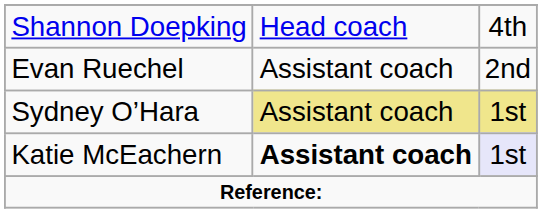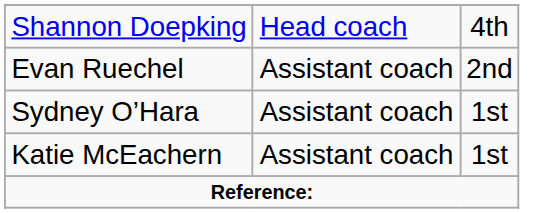(357, 111) khaki background -> (357, 111) no background
(508, 111) khaki background -> (489, 111) no background
(366, 154) bold -> (357, 154) normal
(508, 154) lavender background -> (489, 154) no background
